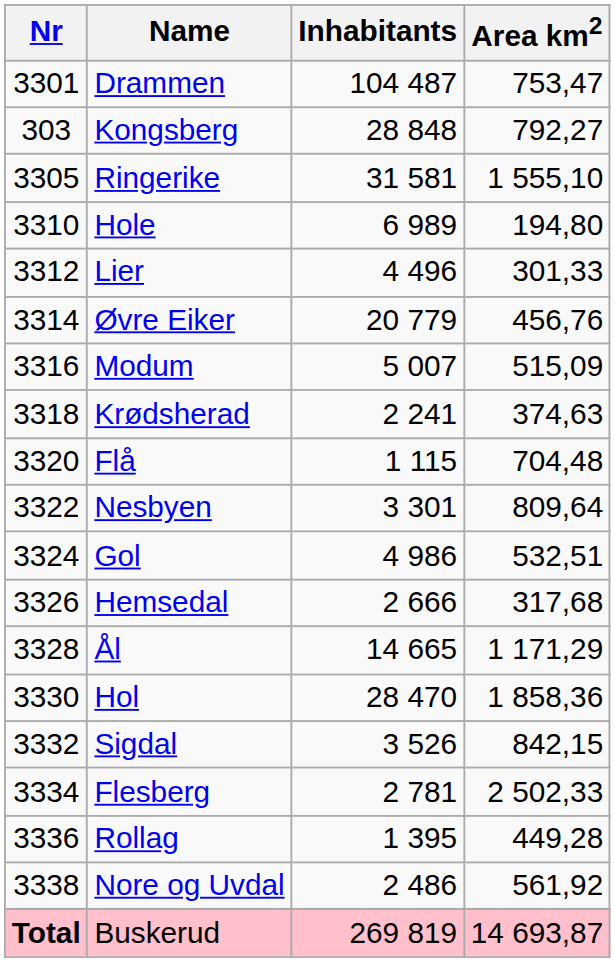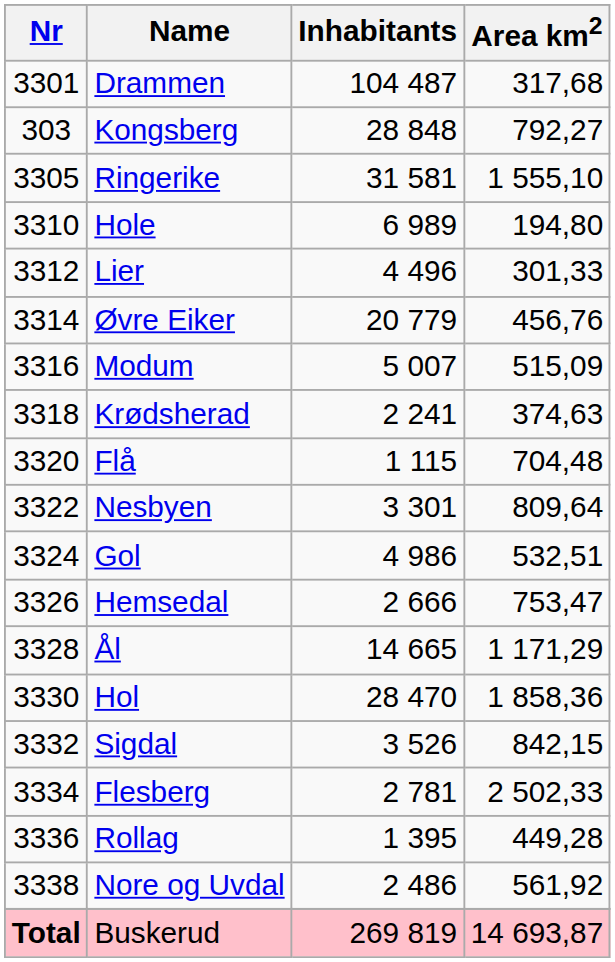(558, 83) 753,47 -> (558, 83) 317,68
(558, 602) 317,68 -> (558, 602) 753,47
